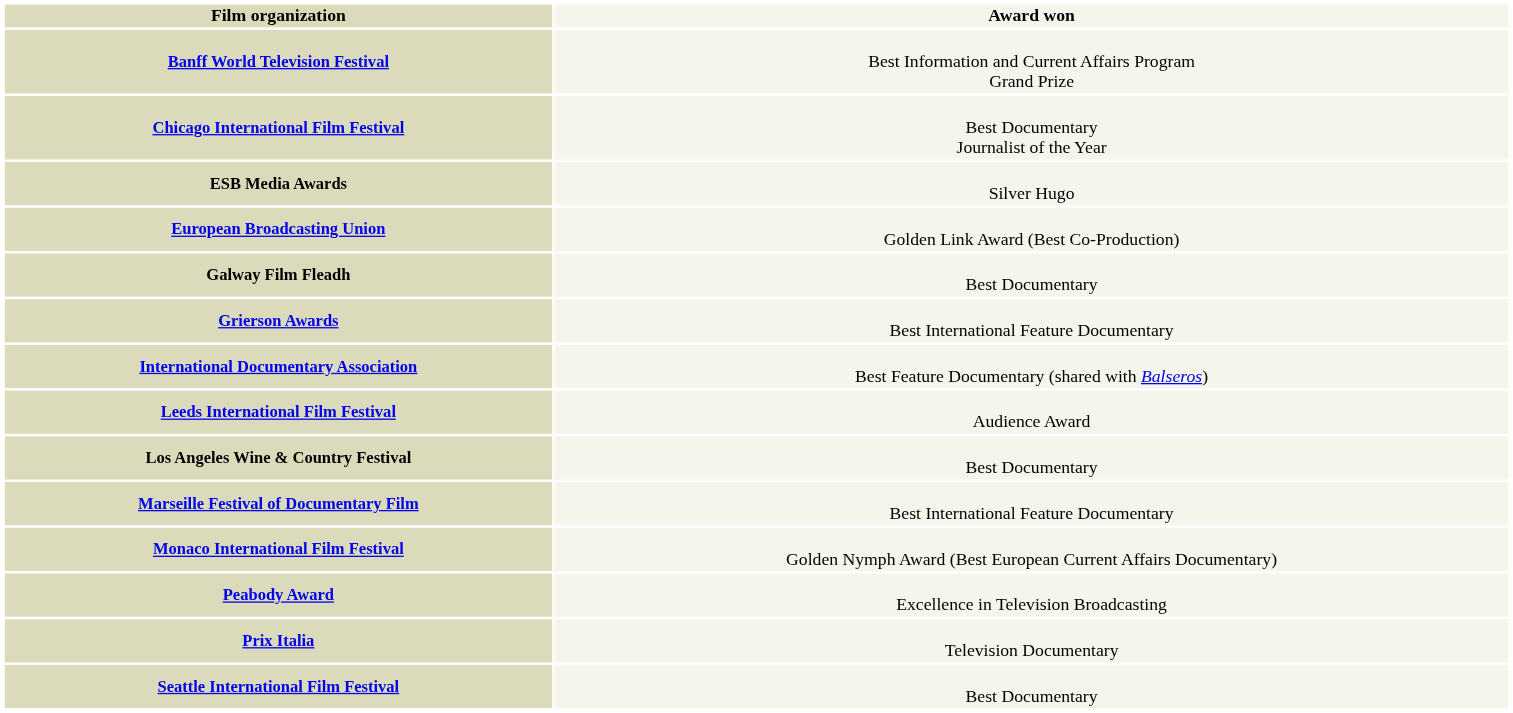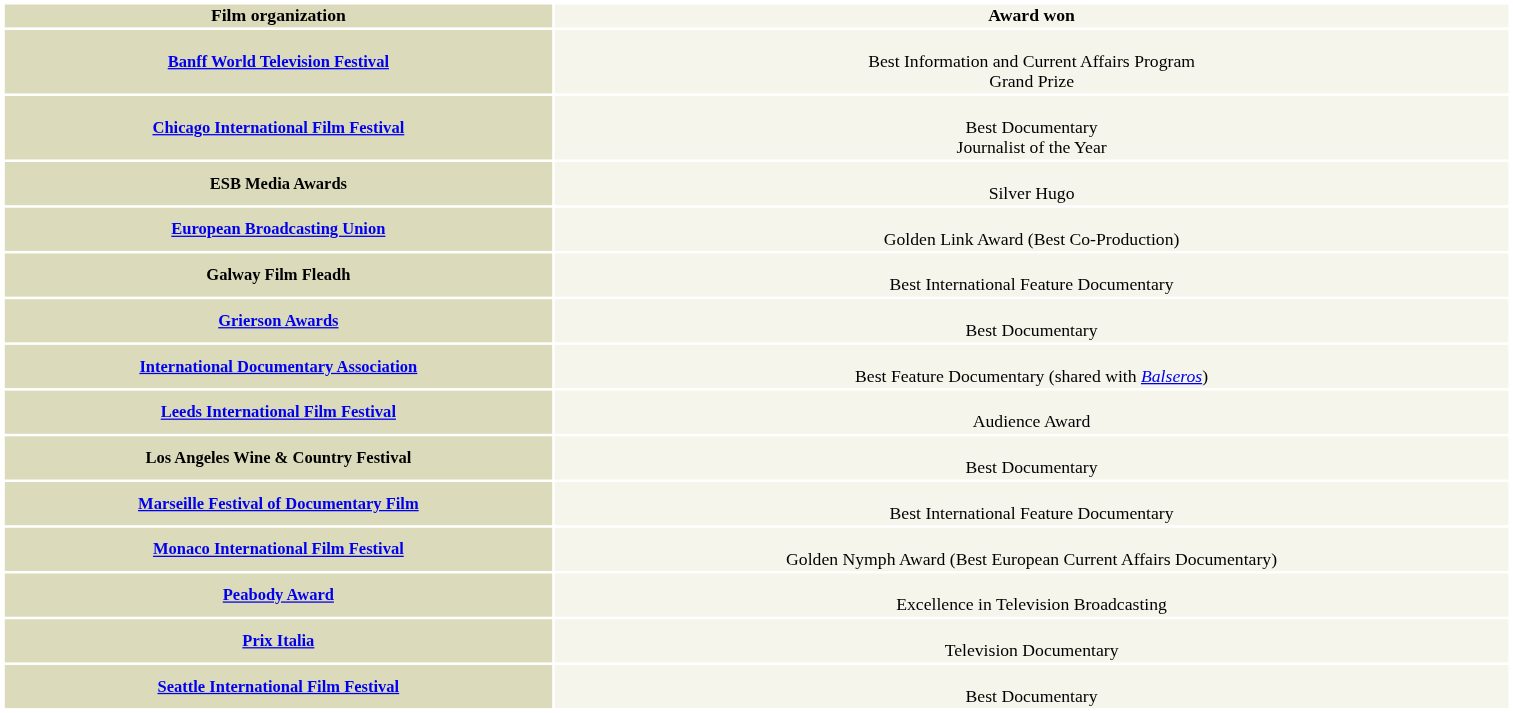(1032, 285) Best Documentary -> (1032, 285) Best International Feature Documentary
(1032, 330) Best International Feature Documentary -> (1032, 330) Best Documentary
